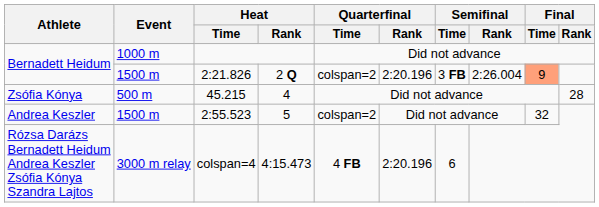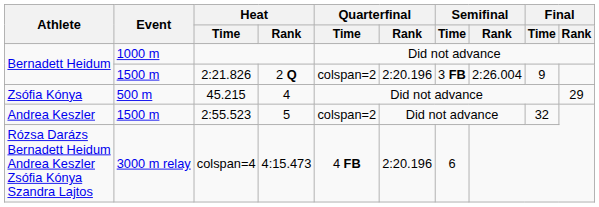(542, 75) lightsalmon background -> (542, 75) no background
(576, 95) 28 -> (576, 95) 29
